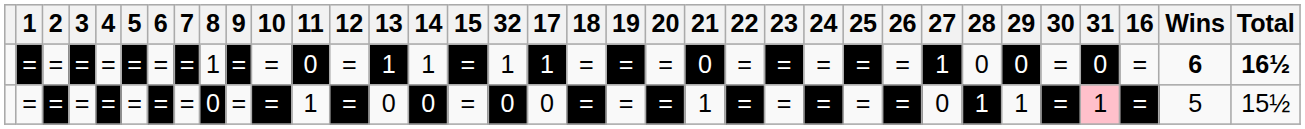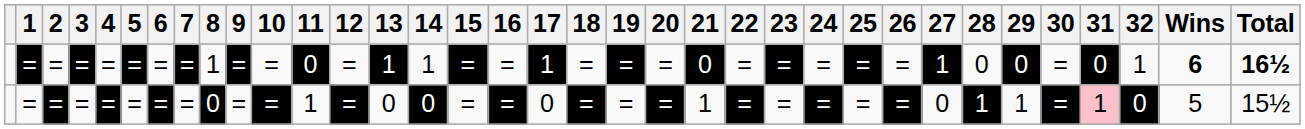columns swapped: (1140, 24) <-> (507, 24)
